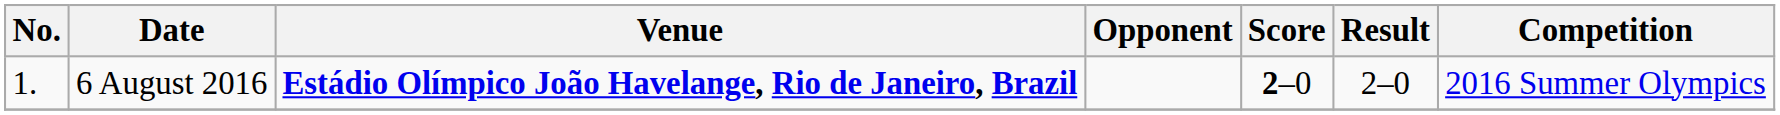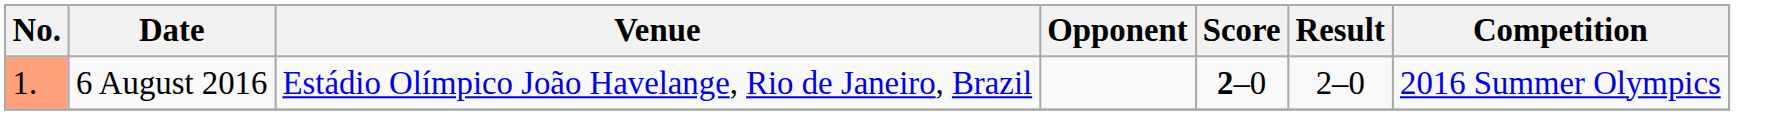(25, 82) no background -> (25, 82) lightsalmon background
(680, 82) bold -> (657, 82) normal
